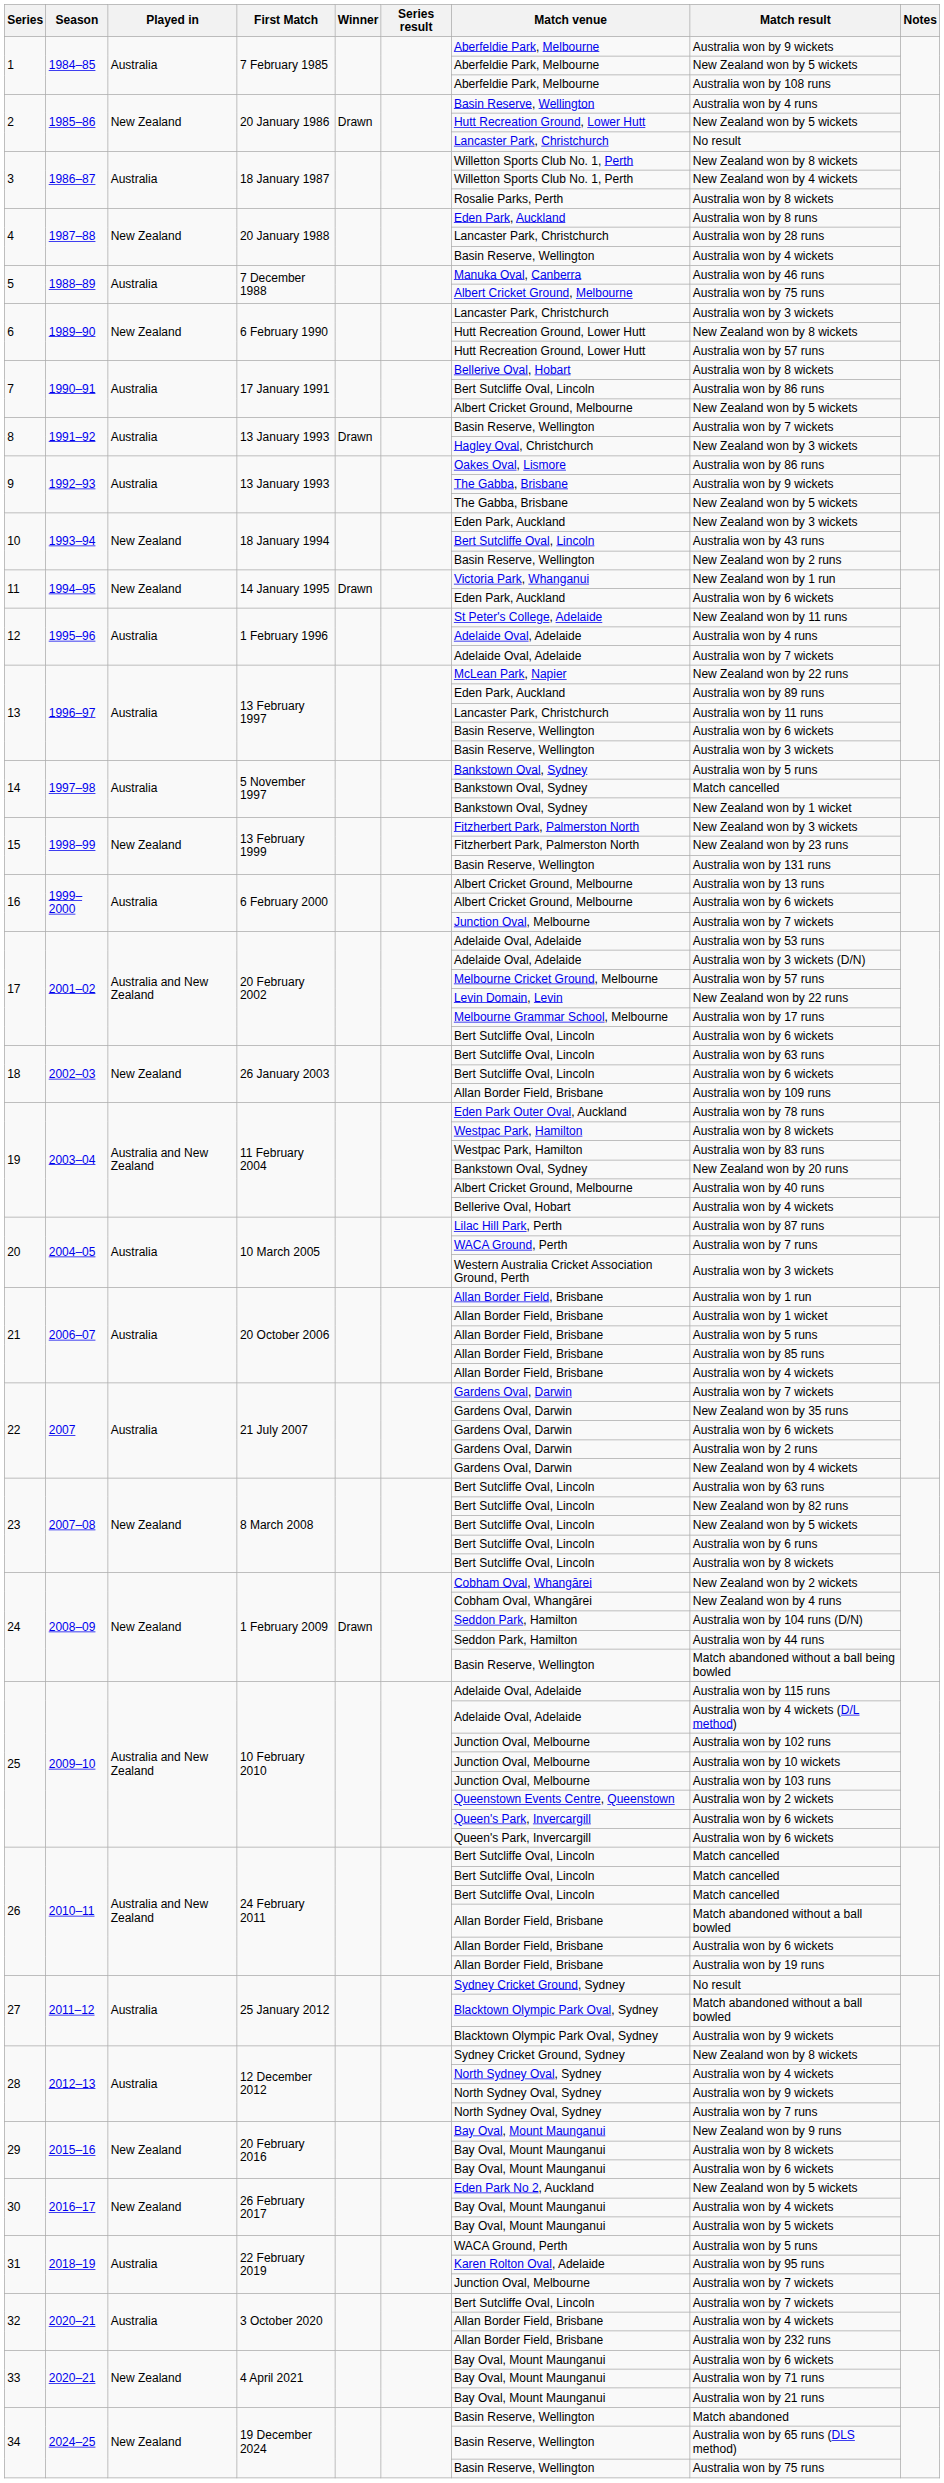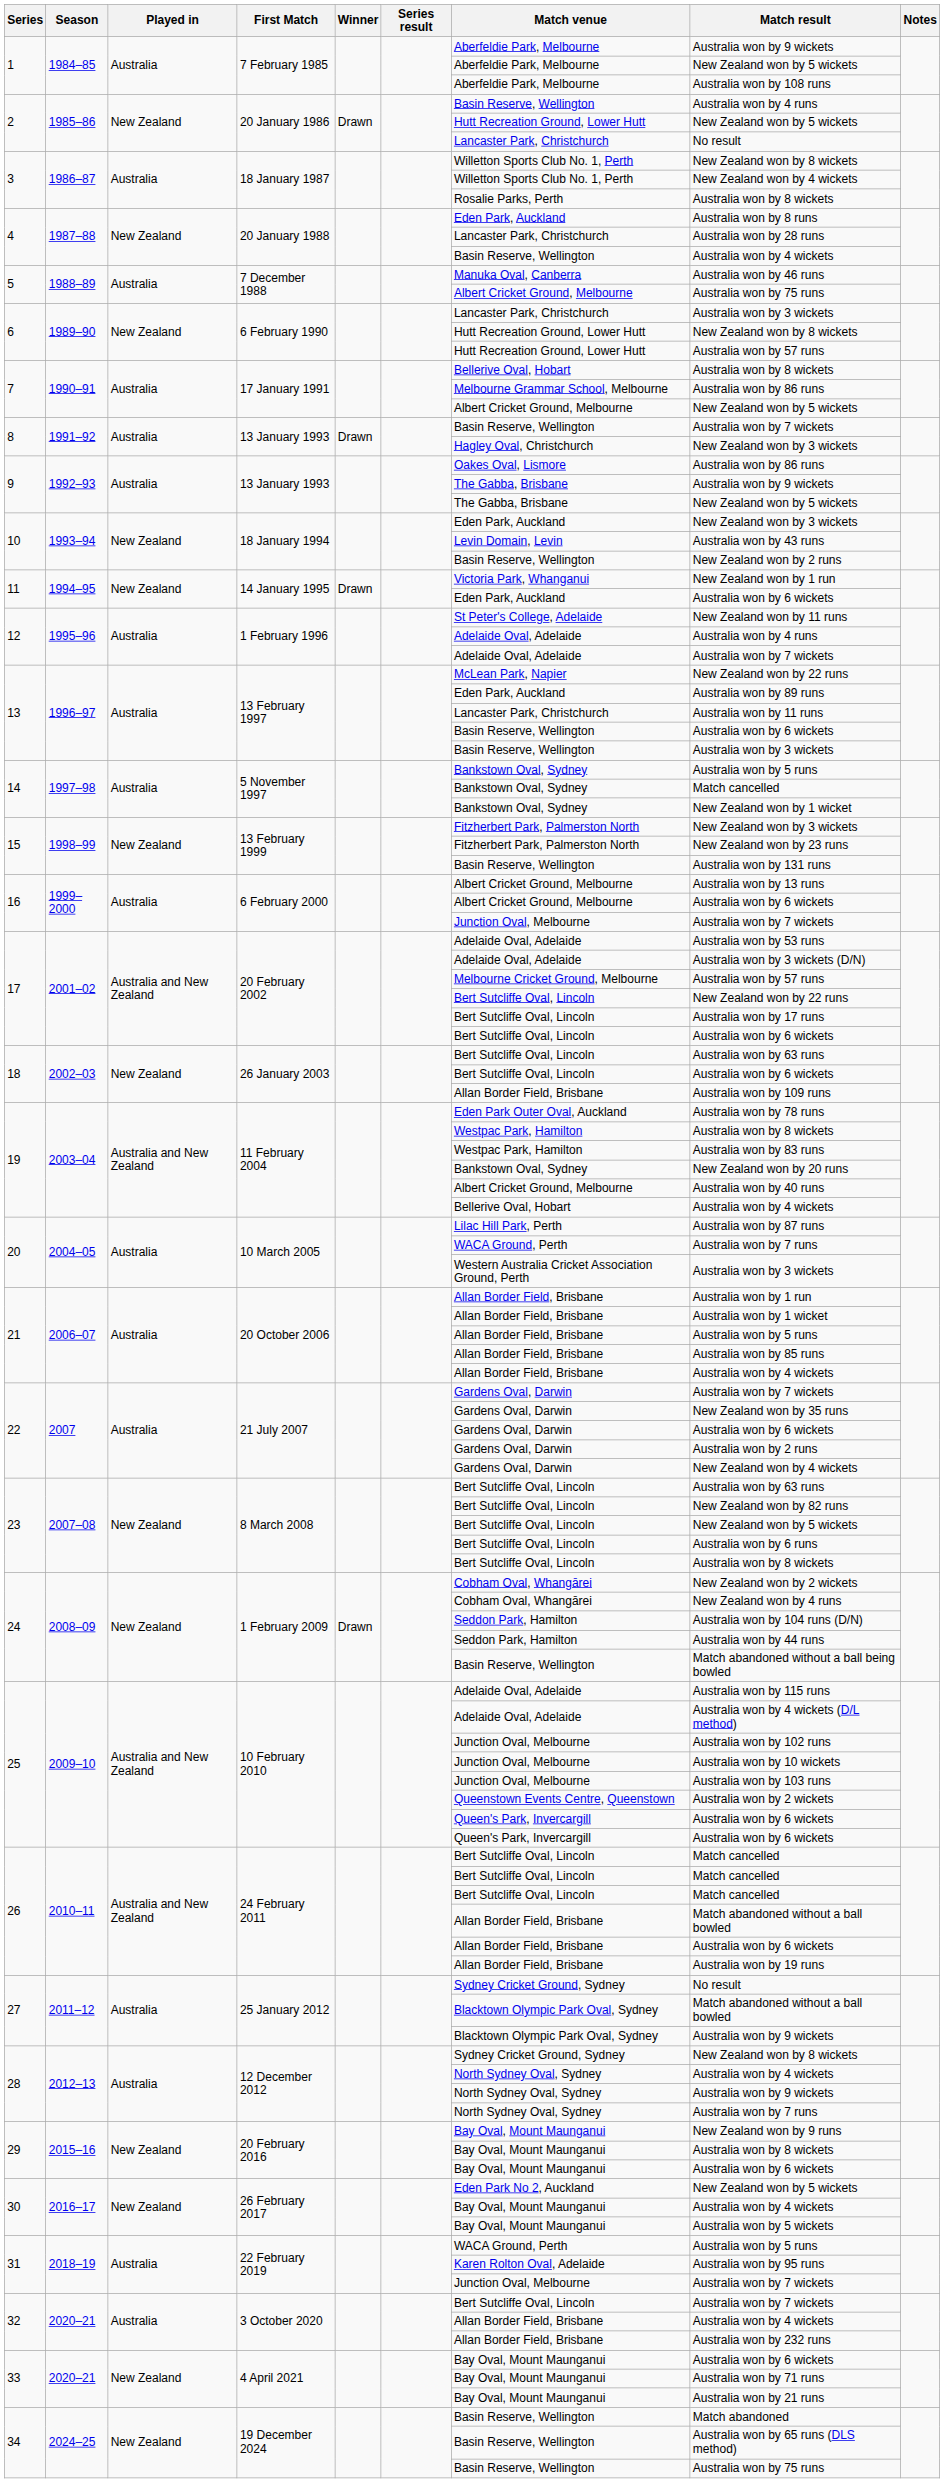(524, 389) Bert Sutcliffe Oval, Lincoln -> (561, 389) Melbourne Grammar School, Melbourne
(524, 541) Bert Sutcliffe Oval, Lincoln -> (508, 541) Levin Domain, Levin
(508, 998) Levin Domain, Levin -> (524, 998) Bert Sutcliffe Oval, Lincoln
(561, 1017) Melbourne Grammar School, Melbourne -> (524, 1017) Bert Sutcliffe Oval, Lincoln
